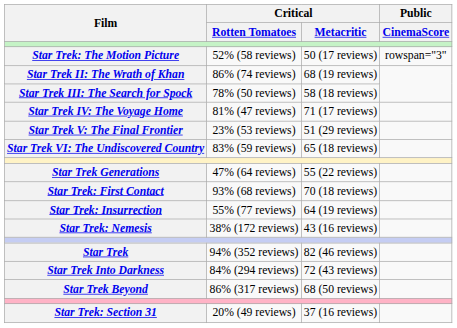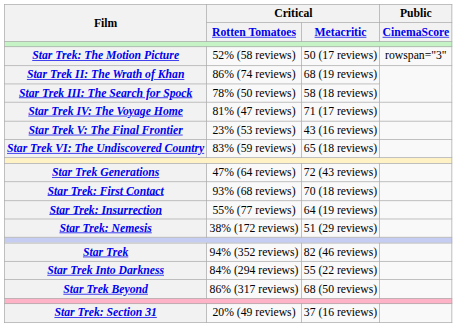(341, 130) 51 (29 reviews) -> (341, 130) 43 (16 reviews)
(341, 172) 55 (22 reviews) -> (341, 172) 72 (43 reviews)
(341, 228) 43 (16 reviews) -> (341, 228) 51 (29 reviews)
(341, 270) 72 (43 reviews) -> (341, 270) 55 (22 reviews)
